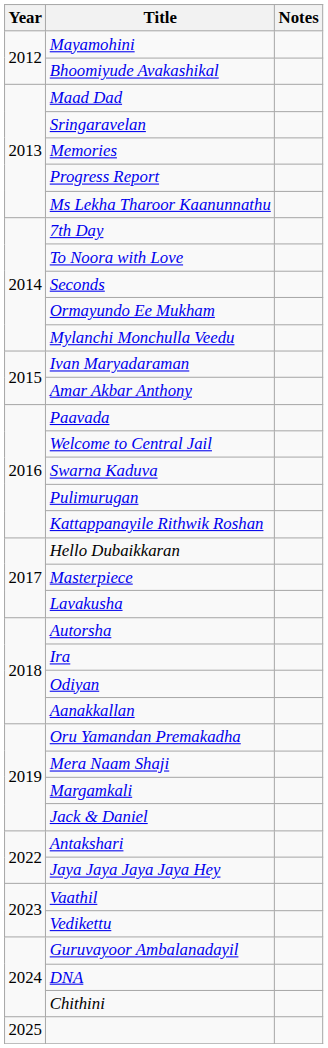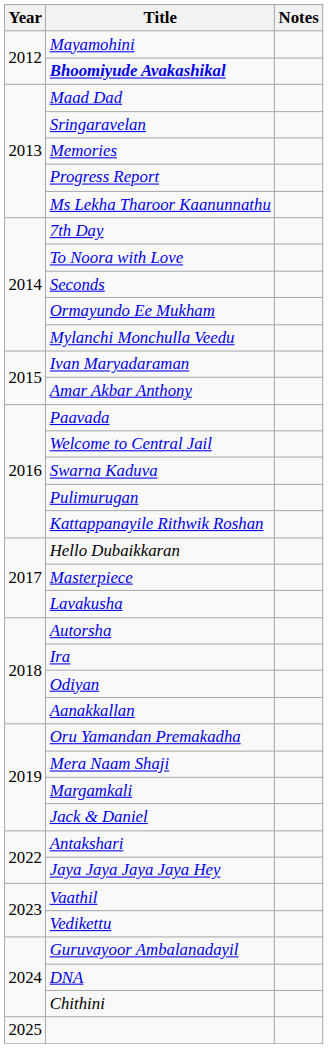(134, 71) normal -> (138, 71) bold
